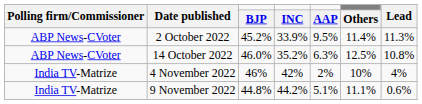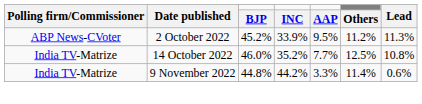(361, 37) 11.4% -> (361, 37) 11.2%
(76, 55) ABP News-CVoter -> (76, 55) India TV-Matrize
(325, 55) 6.3% -> (325, 55) 7.7%
- row: (193, 73)
(325, 91) 5.1% -> (325, 73) 3.3%
(361, 91) 11.1% -> (361, 73) 11.4%
